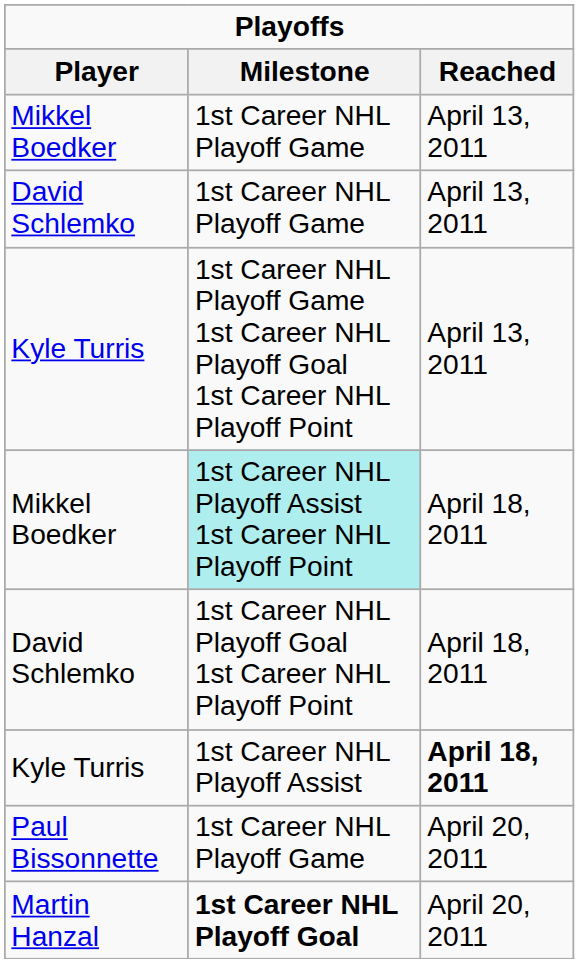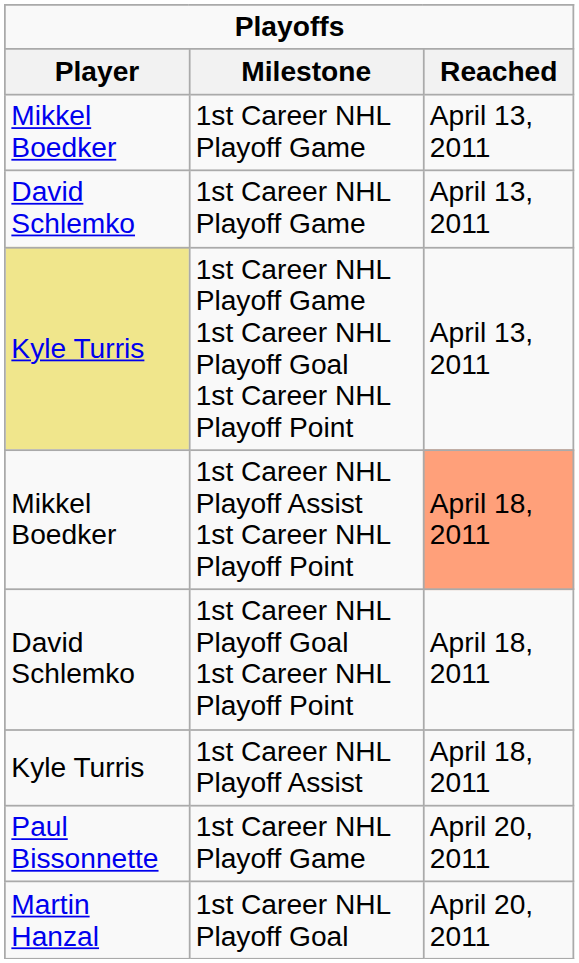(78, 348) no background -> (78, 348) khaki background
(293, 519) paleturquoise background -> (293, 519) no background
(479, 519) no background -> (481, 519) lightsalmon background
(483, 767) bold -> (481, 767) normal
(296, 919) bold -> (293, 919) normal
